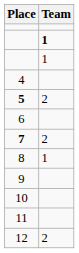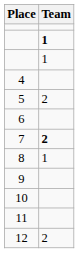(21, 99) bold -> (21, 99) normal
(21, 138) bold -> (21, 138) normal
(45, 138) normal -> (45, 138) bold
